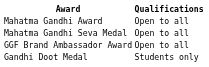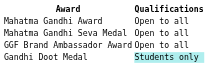(167, 57) no background -> (167, 57) paleturquoise background
